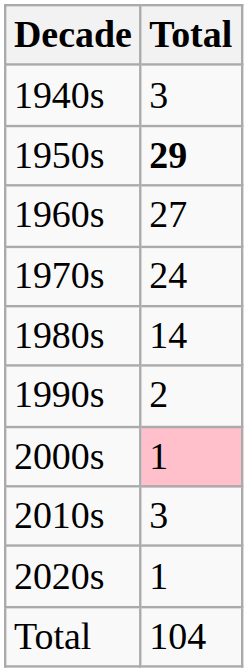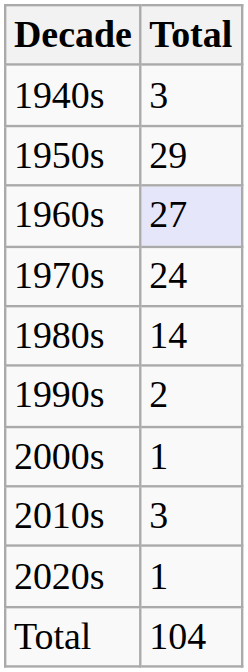(168, 154) bold -> (168, 154) normal
(168, 214) no background -> (168, 214) lavender background
(159, 455) pink background -> (159, 455) no background
